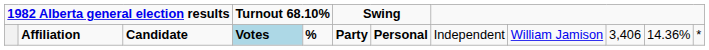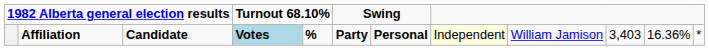(469, 34) no background -> (469, 34) lightyellow background
(625, 34) 3,406 -> (625, 34) 3,403
(669, 34) 14.36% -> (669, 34) 16.36%
